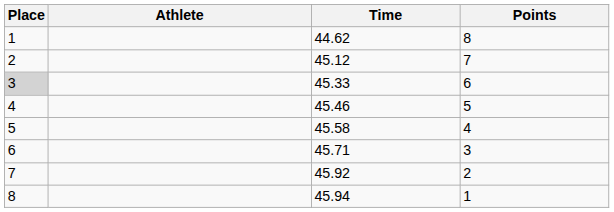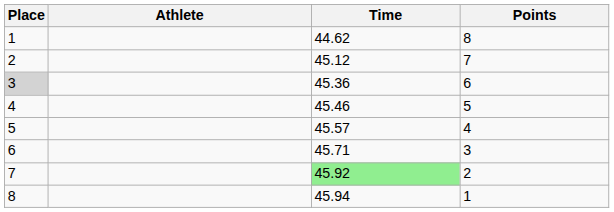(332, 83) 45.33 -> (332, 83) 45.36
(332, 128) 45.58 -> (332, 128) 45.57
(332, 173) no background -> (332, 173) lightgreen background
